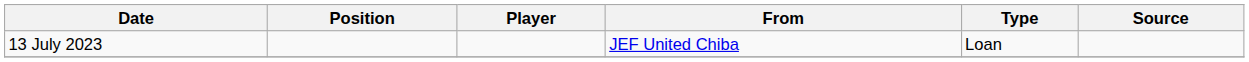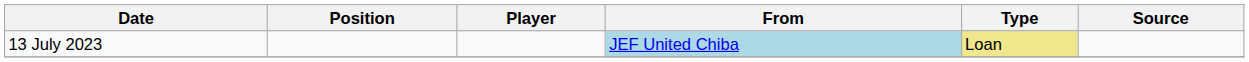(674, 44) no background -> (674, 44) lightblue background
(984, 44) no background -> (984, 44) khaki background
